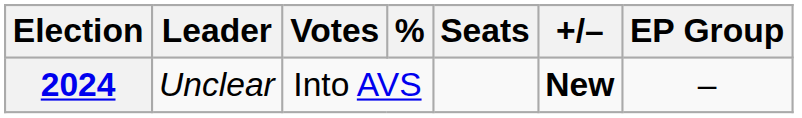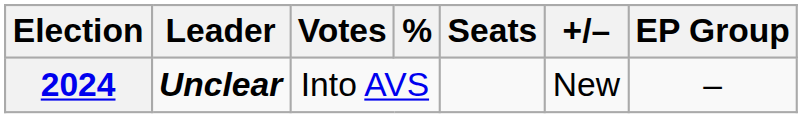(217, 84) normal -> (221, 84) bold
(580, 84) bold -> (586, 84) normal
